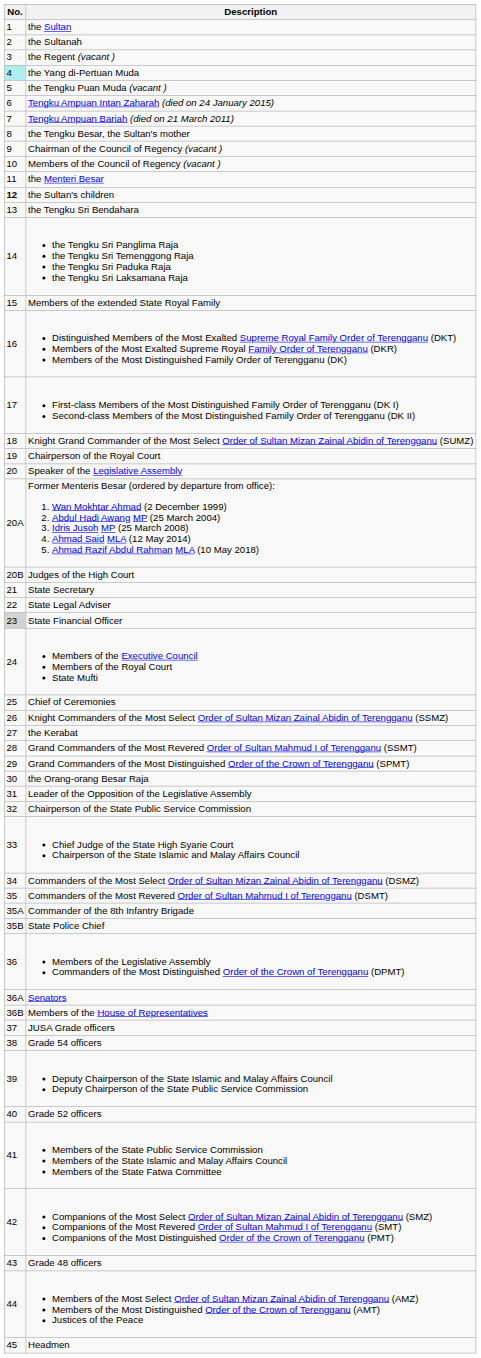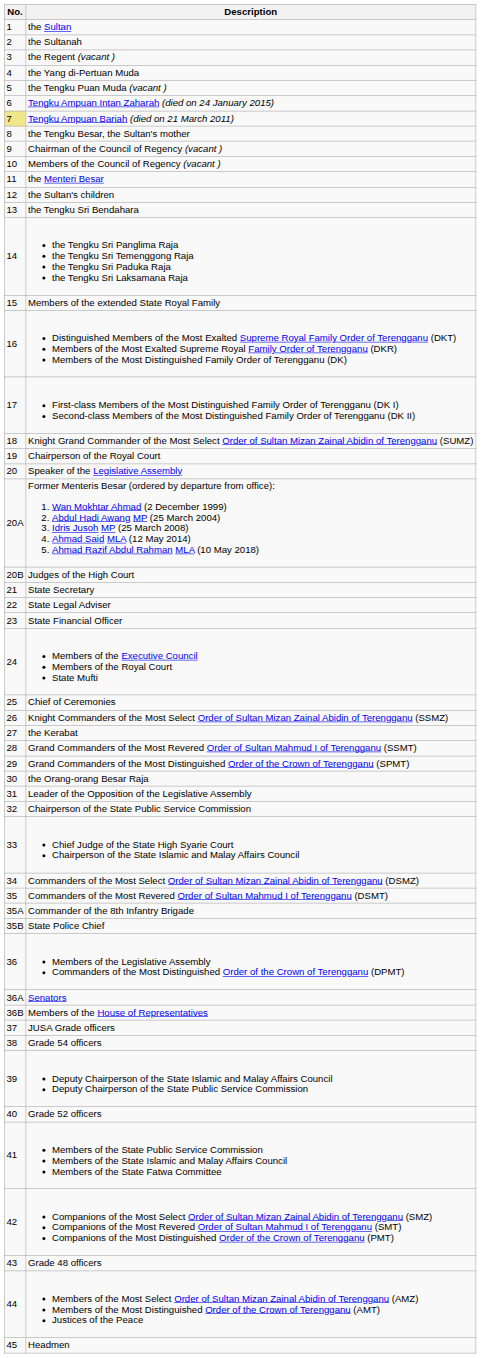(9, 73) paleturquoise background -> (9, 73) no background
(9, 118) no background -> (9, 118) khaki background
(12, 194) bold -> (12, 194) normal
(12, 620) lightgrey background -> (12, 620) no background
